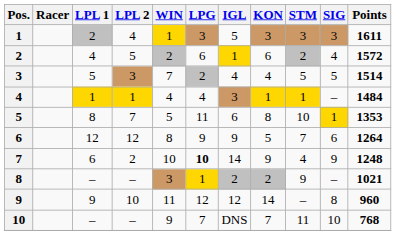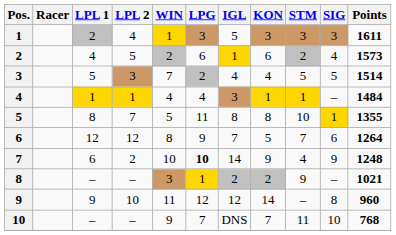(369, 55) 1572 -> (369, 55) 1573
(234, 117) 6 -> (234, 117) 8
(369, 117) 1353 -> (369, 117) 1355
(234, 138) 9 -> (234, 138) 7
